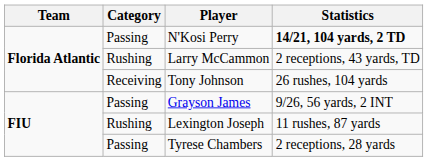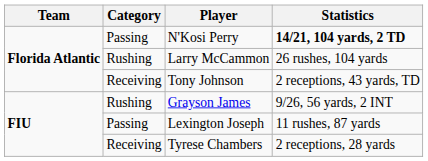(348, 59) 2 receptions, 43 yards, TD -> (332, 59) 26 rushes, 104 yards
(332, 80) 26 rushes, 104 yards -> (348, 80) 2 receptions, 43 yards, TD
(127, 102) Passing -> (129, 102) Rushing
(129, 123) Rushing -> (127, 123) Passing
(127, 145) Passing -> (134, 145) Receiving
